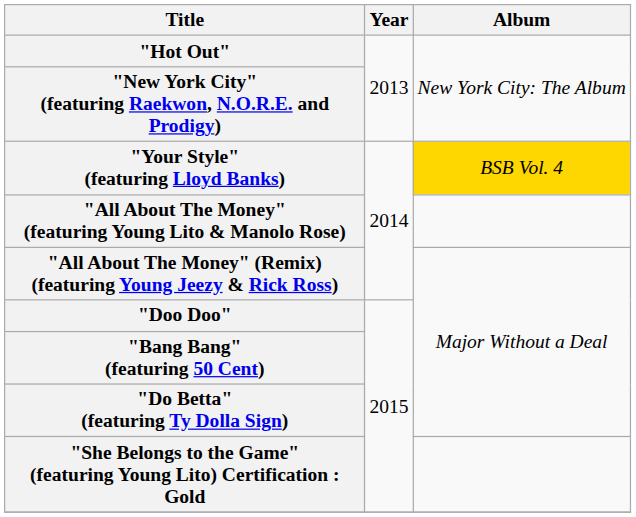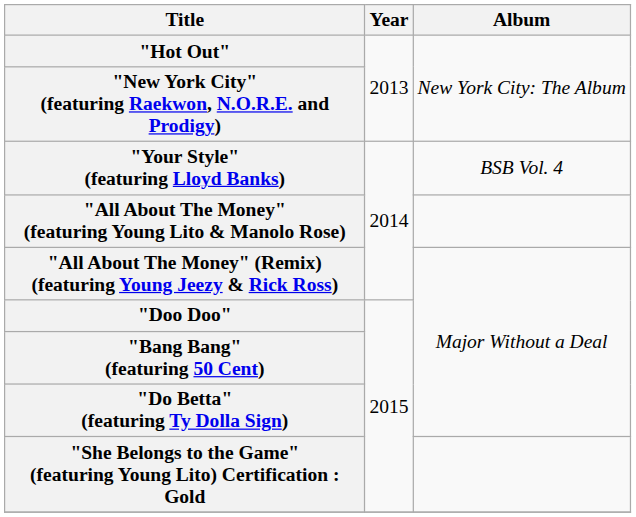(522, 167) gold background -> (522, 167) no background
